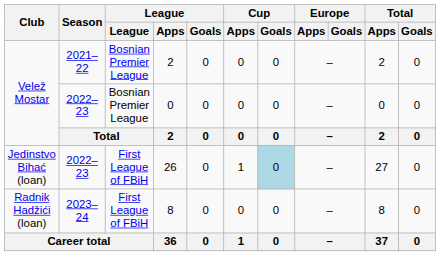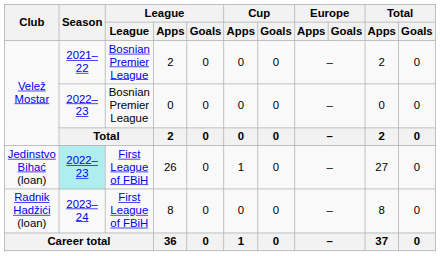(82, 167) no background -> (82, 167) paleturquoise background
(276, 167) lightblue background -> (276, 167) no background
